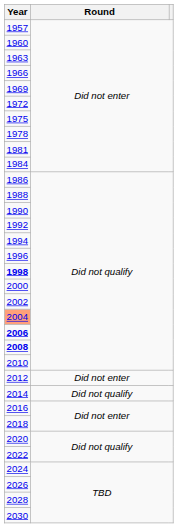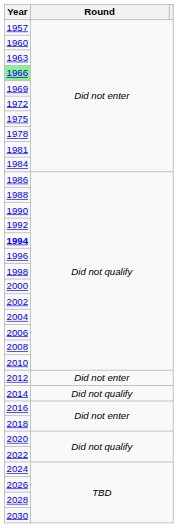(17, 73) no background -> (17, 73) lightgreen background
(17, 241) normal -> (17, 241) bold
(17, 271) bold -> (17, 271) normal
(17, 317) lightsalmon background -> (17, 317) no background
(17, 332) bold -> (17, 332) normal
(17, 348) bold -> (17, 348) normal
